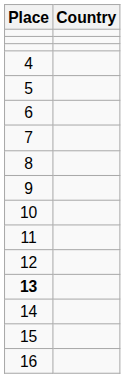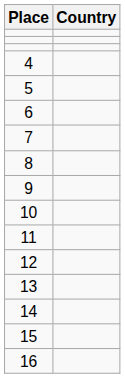(29, 287) bold -> (29, 287) normal
